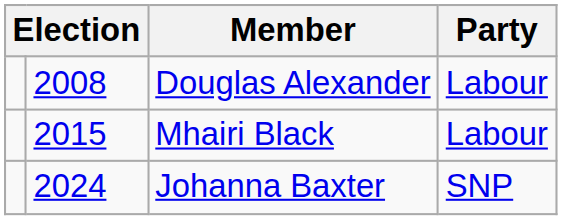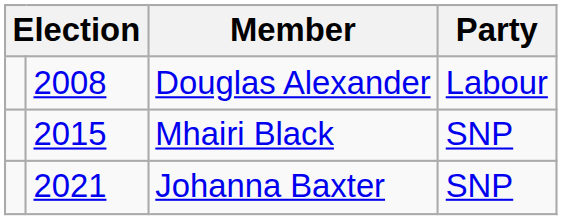(497, 134) Labour -> (479, 134) SNP
(70, 186) 2024 -> (70, 186) 2021
